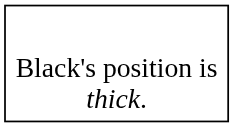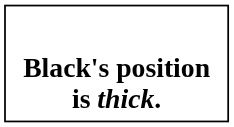(117, 83) normal -> (117, 83) bold
